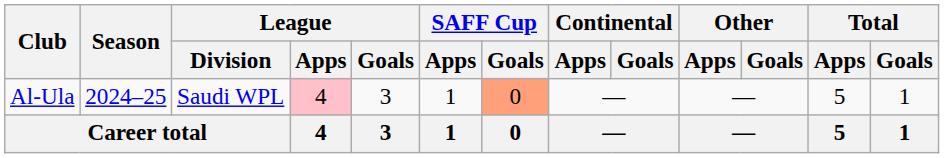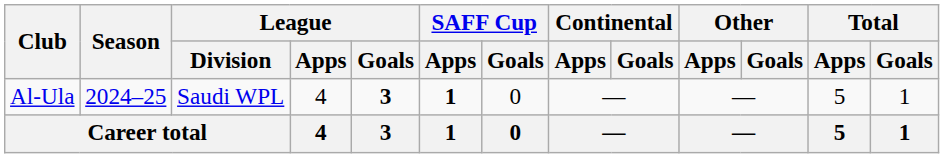(321, 96) pink background -> (321, 96) no background
(386, 96) normal -> (386, 96) bold
(450, 96) normal -> (450, 96) bold
(515, 96) lightsalmon background -> (515, 96) no background
